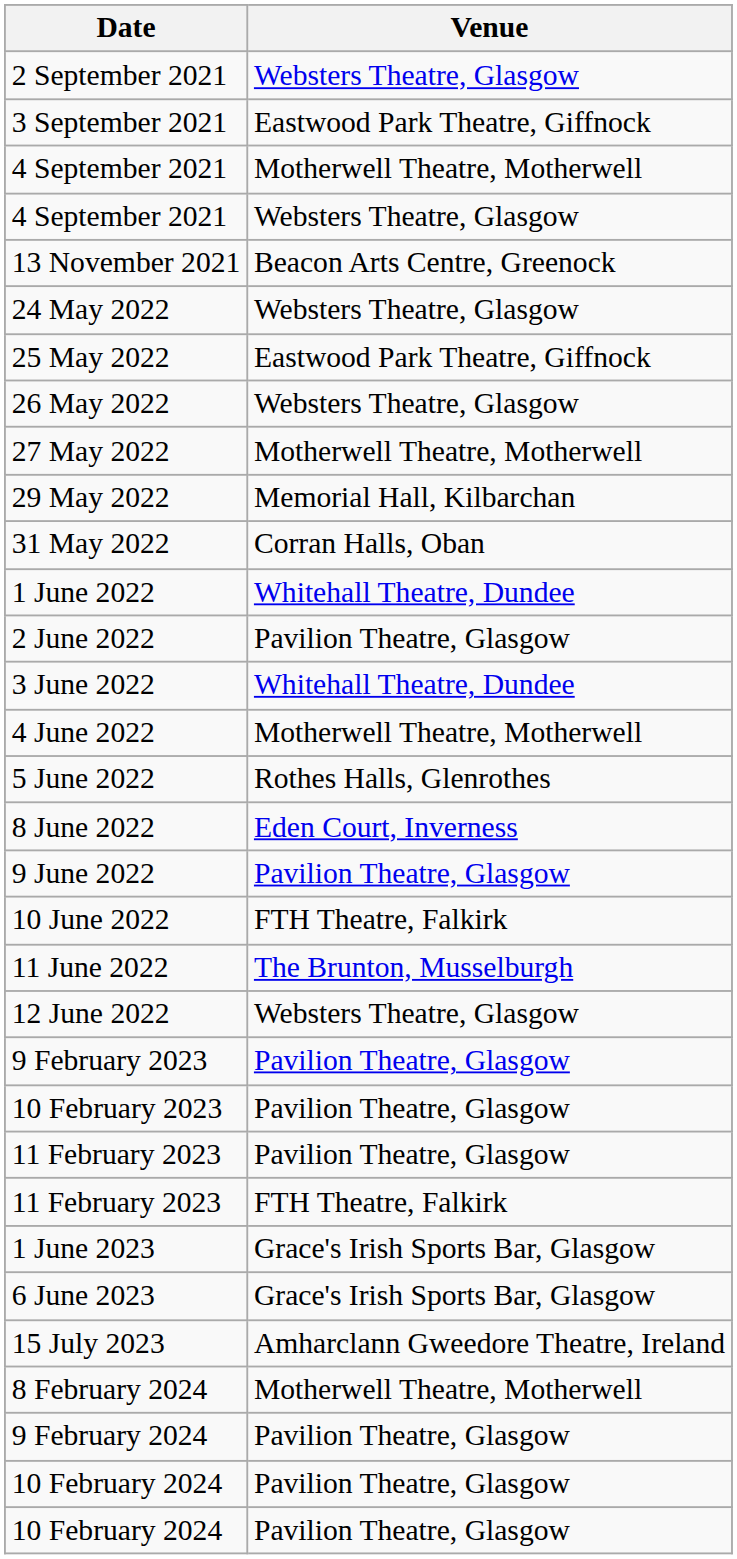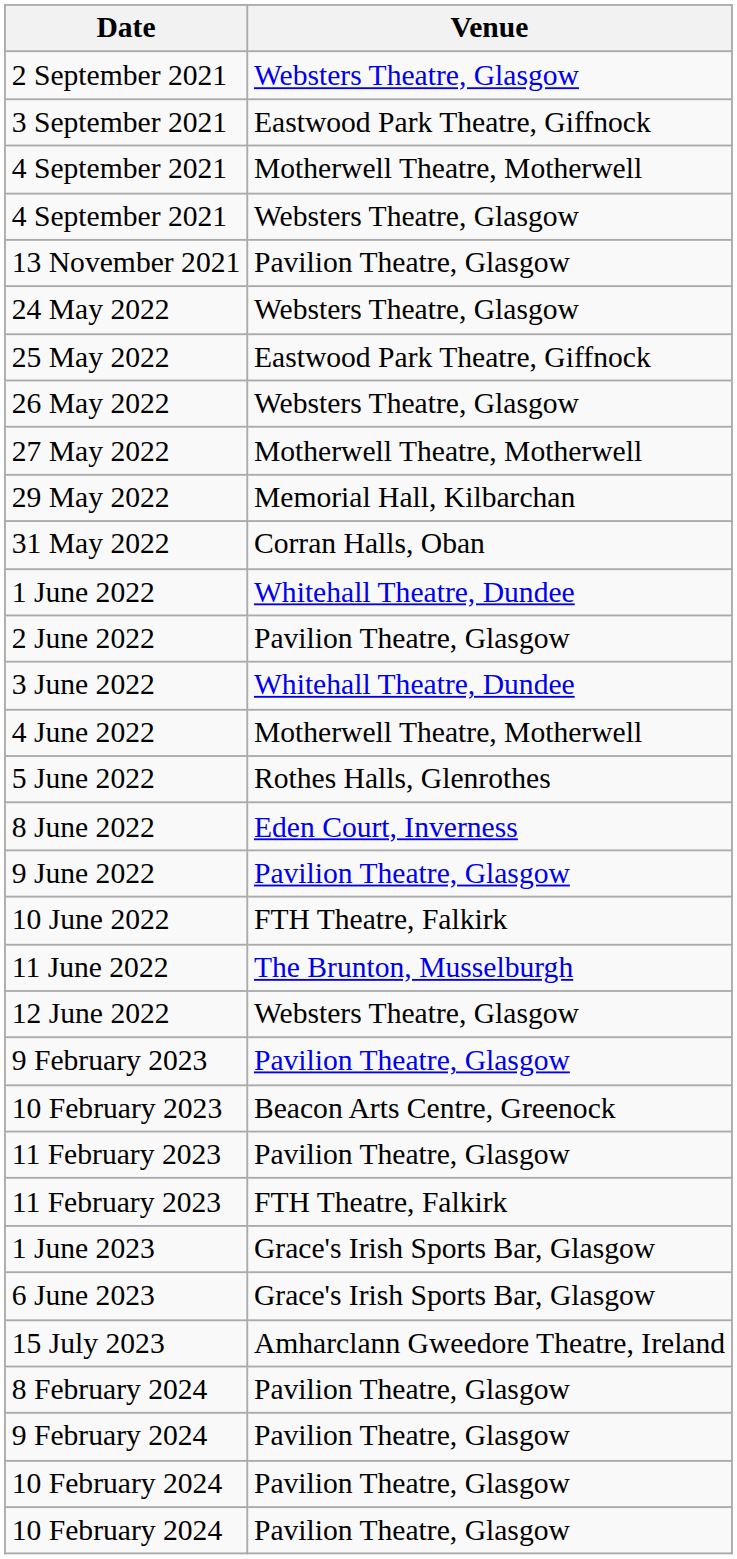(435, 262) Beacon Arts Centre, Greenock -> (412, 262) Pavilion Theatre, Glasgow
(412, 1107) Pavilion Theatre, Glasgow -> (435, 1107) Beacon Arts Centre, Greenock
(448, 1389) Motherwell Theatre, Motherwell -> (412, 1389) Pavilion Theatre, Glasgow
